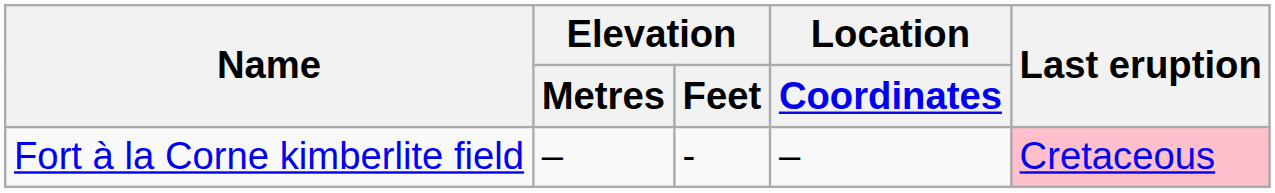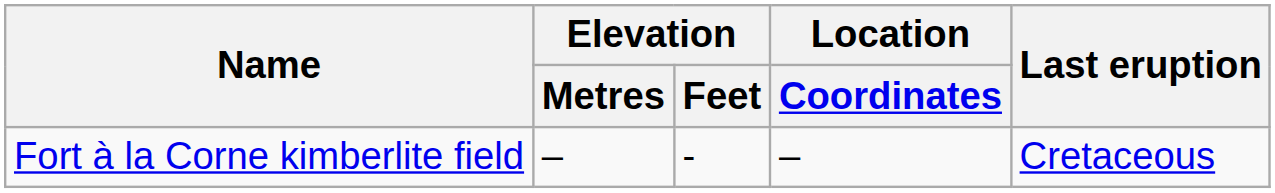(1117, 156) pink background -> (1117, 156) no background
